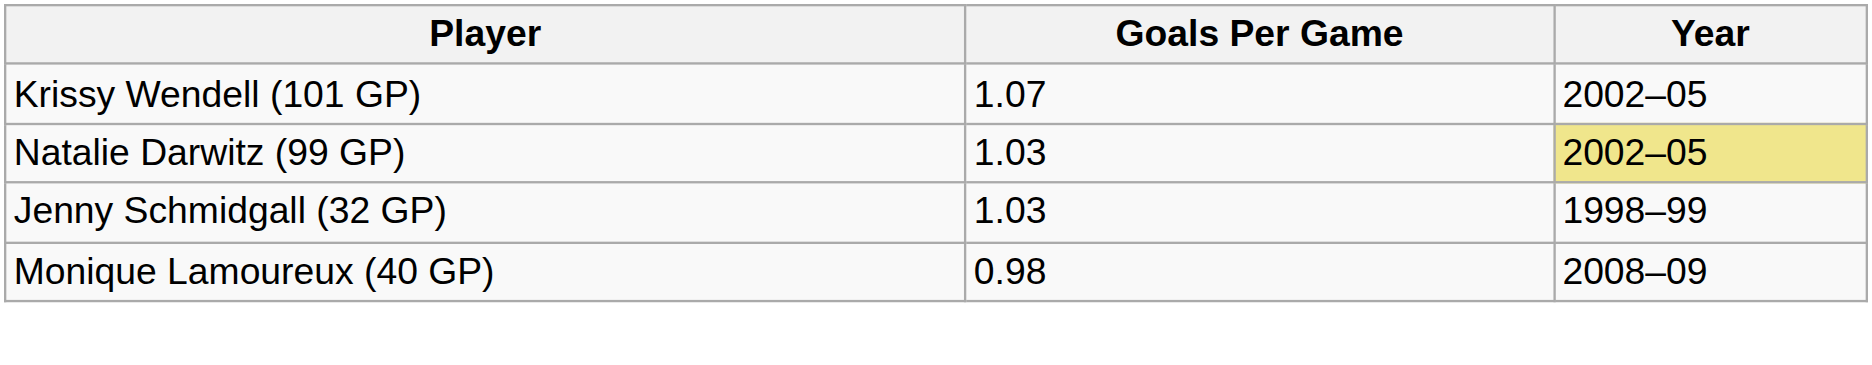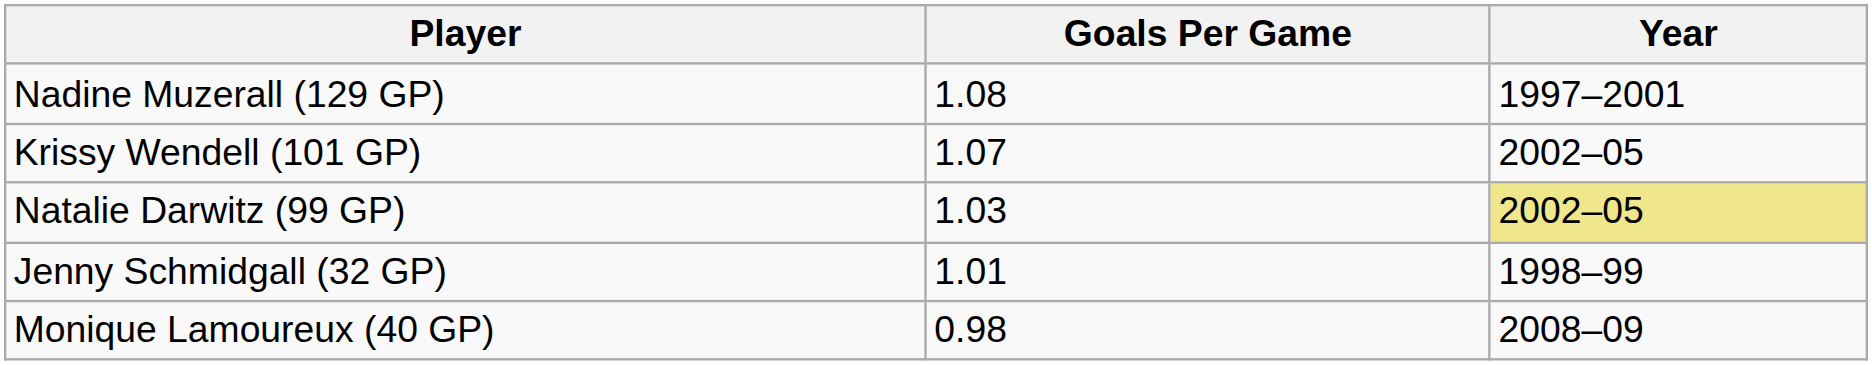+ row: (229, 93)
(1010, 211) 1.03 -> (971, 270) 1.01
